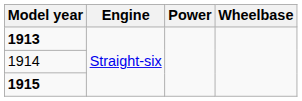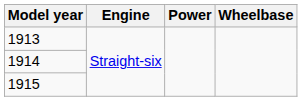(24, 38) bold -> (24, 38) normal
(24, 84) bold -> (24, 84) normal
